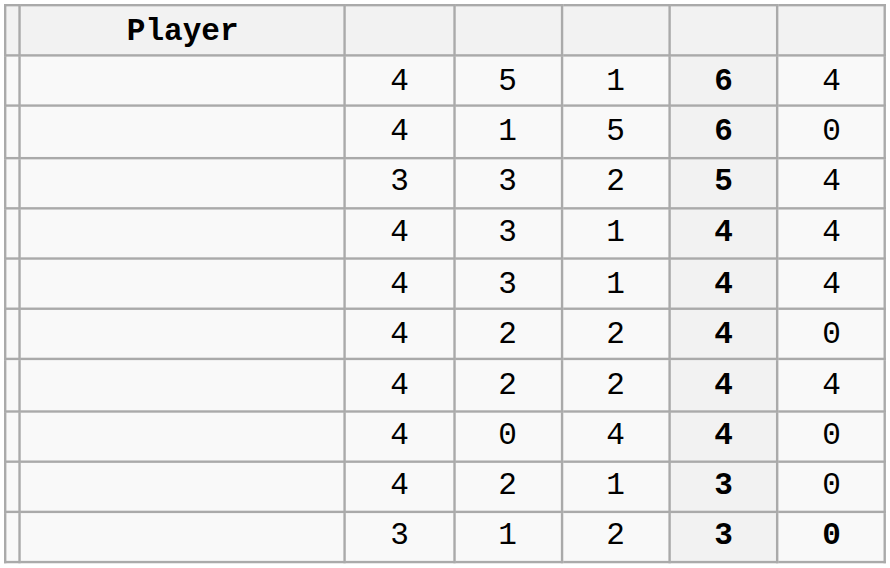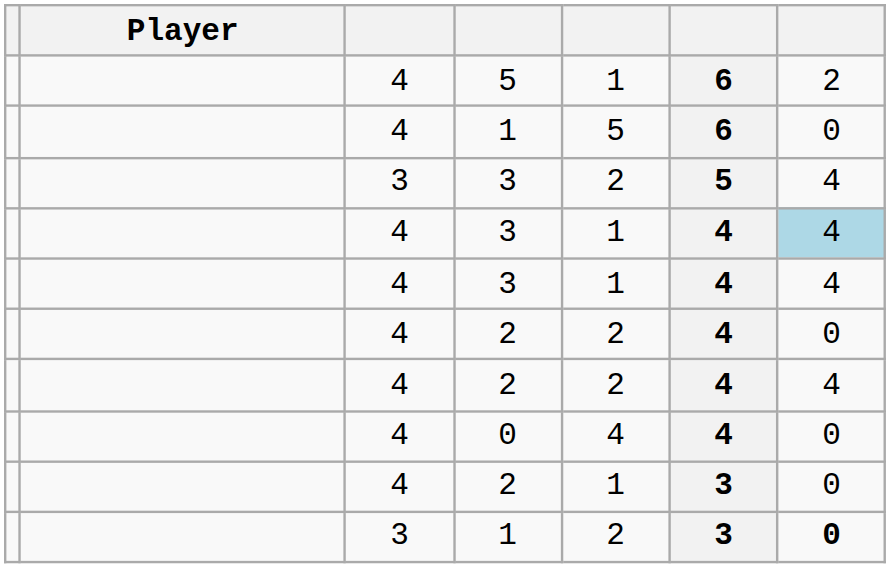(831, 81) 4 -> (831, 81) 2
(831, 233) no background -> (831, 233) lightblue background
